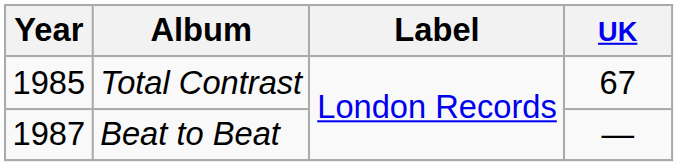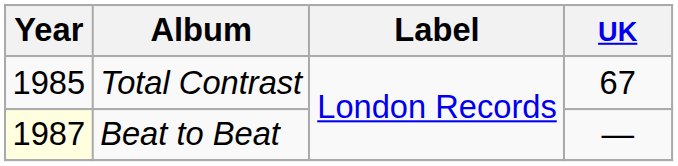(49, 133) no background -> (49, 133) lightyellow background
